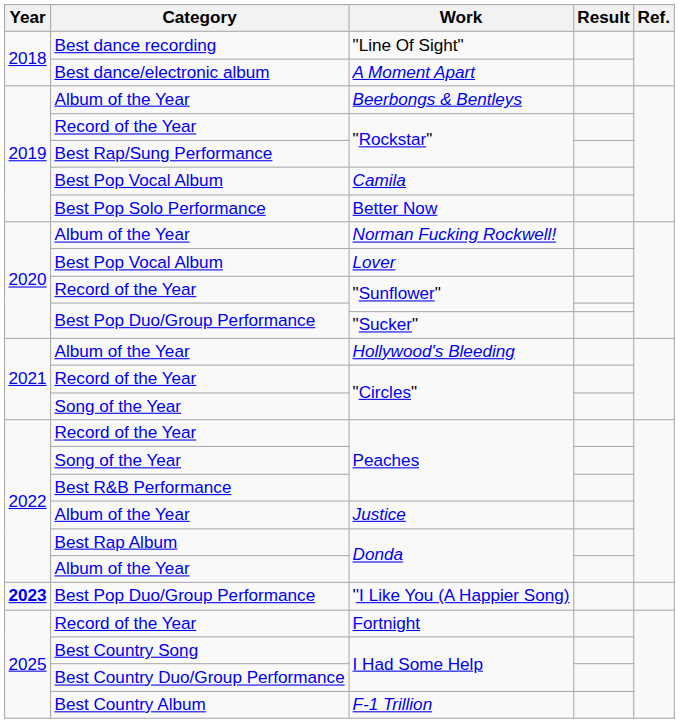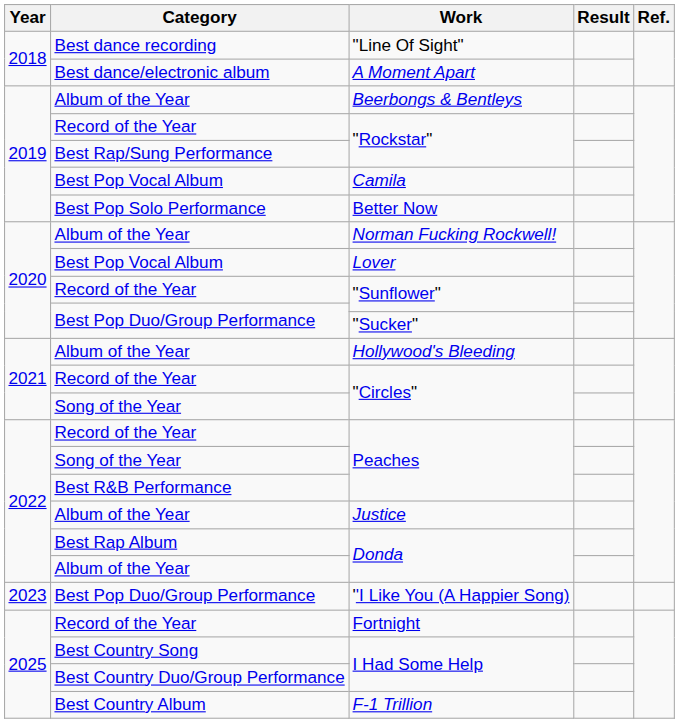(28, 596) bold -> (28, 596) normal
